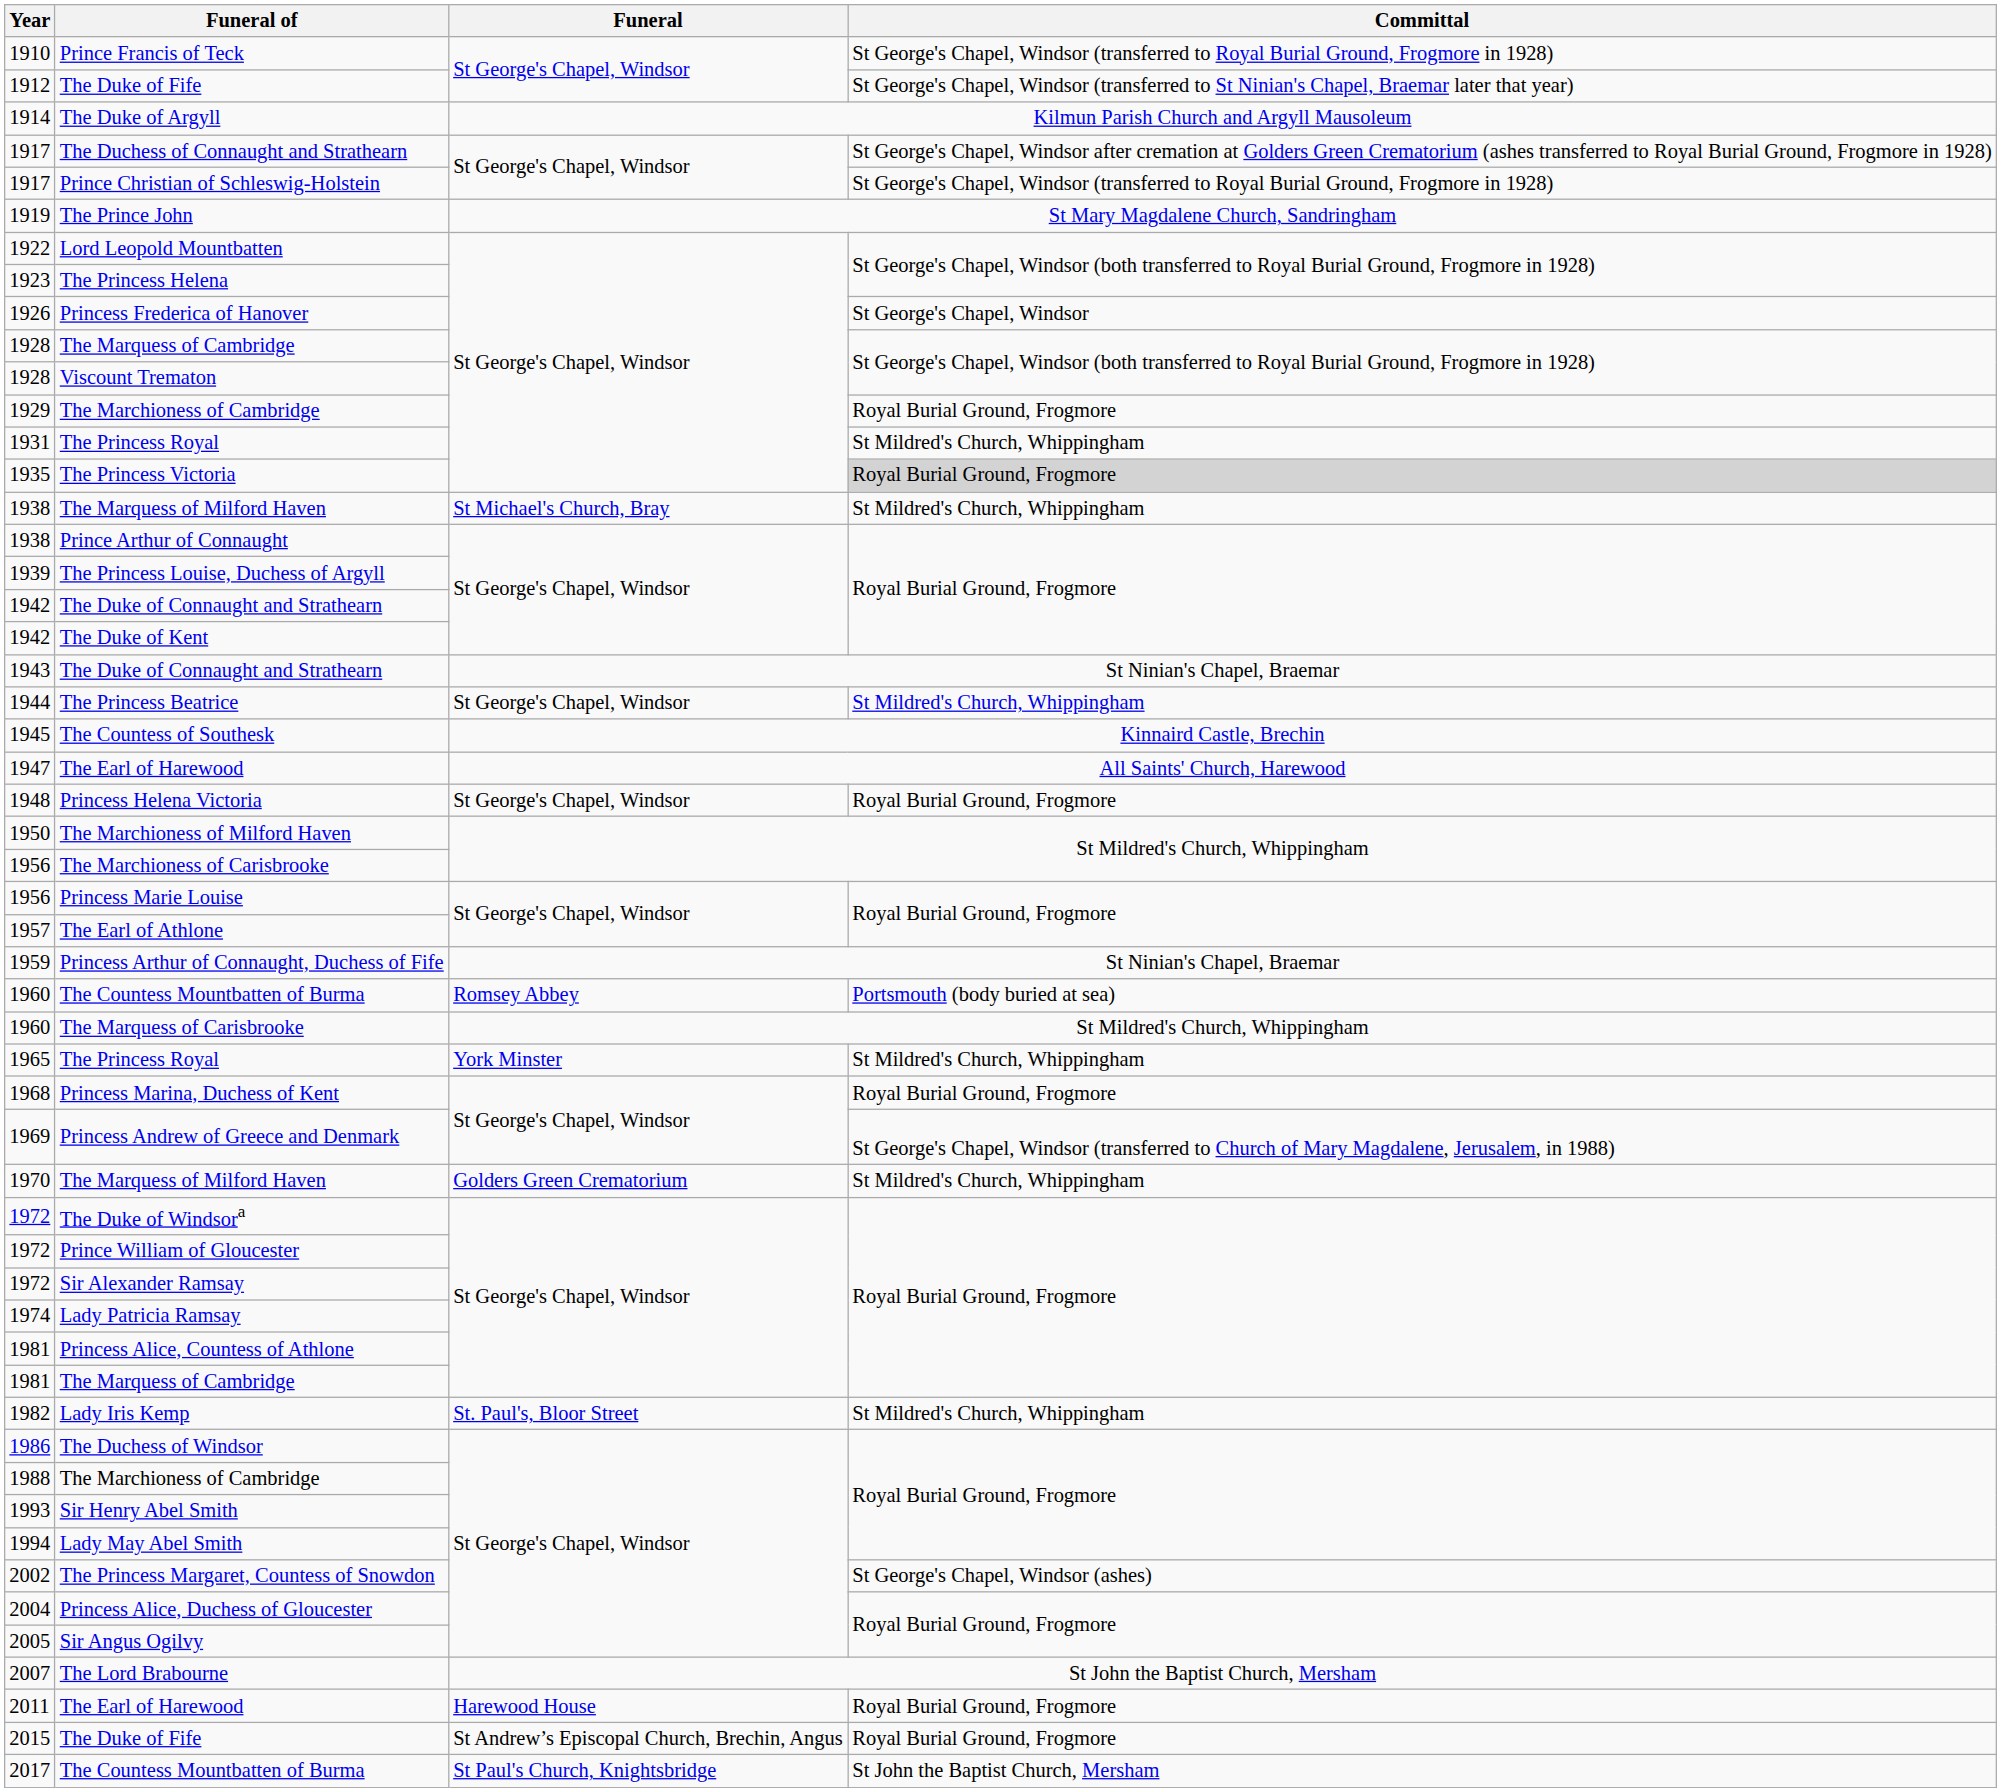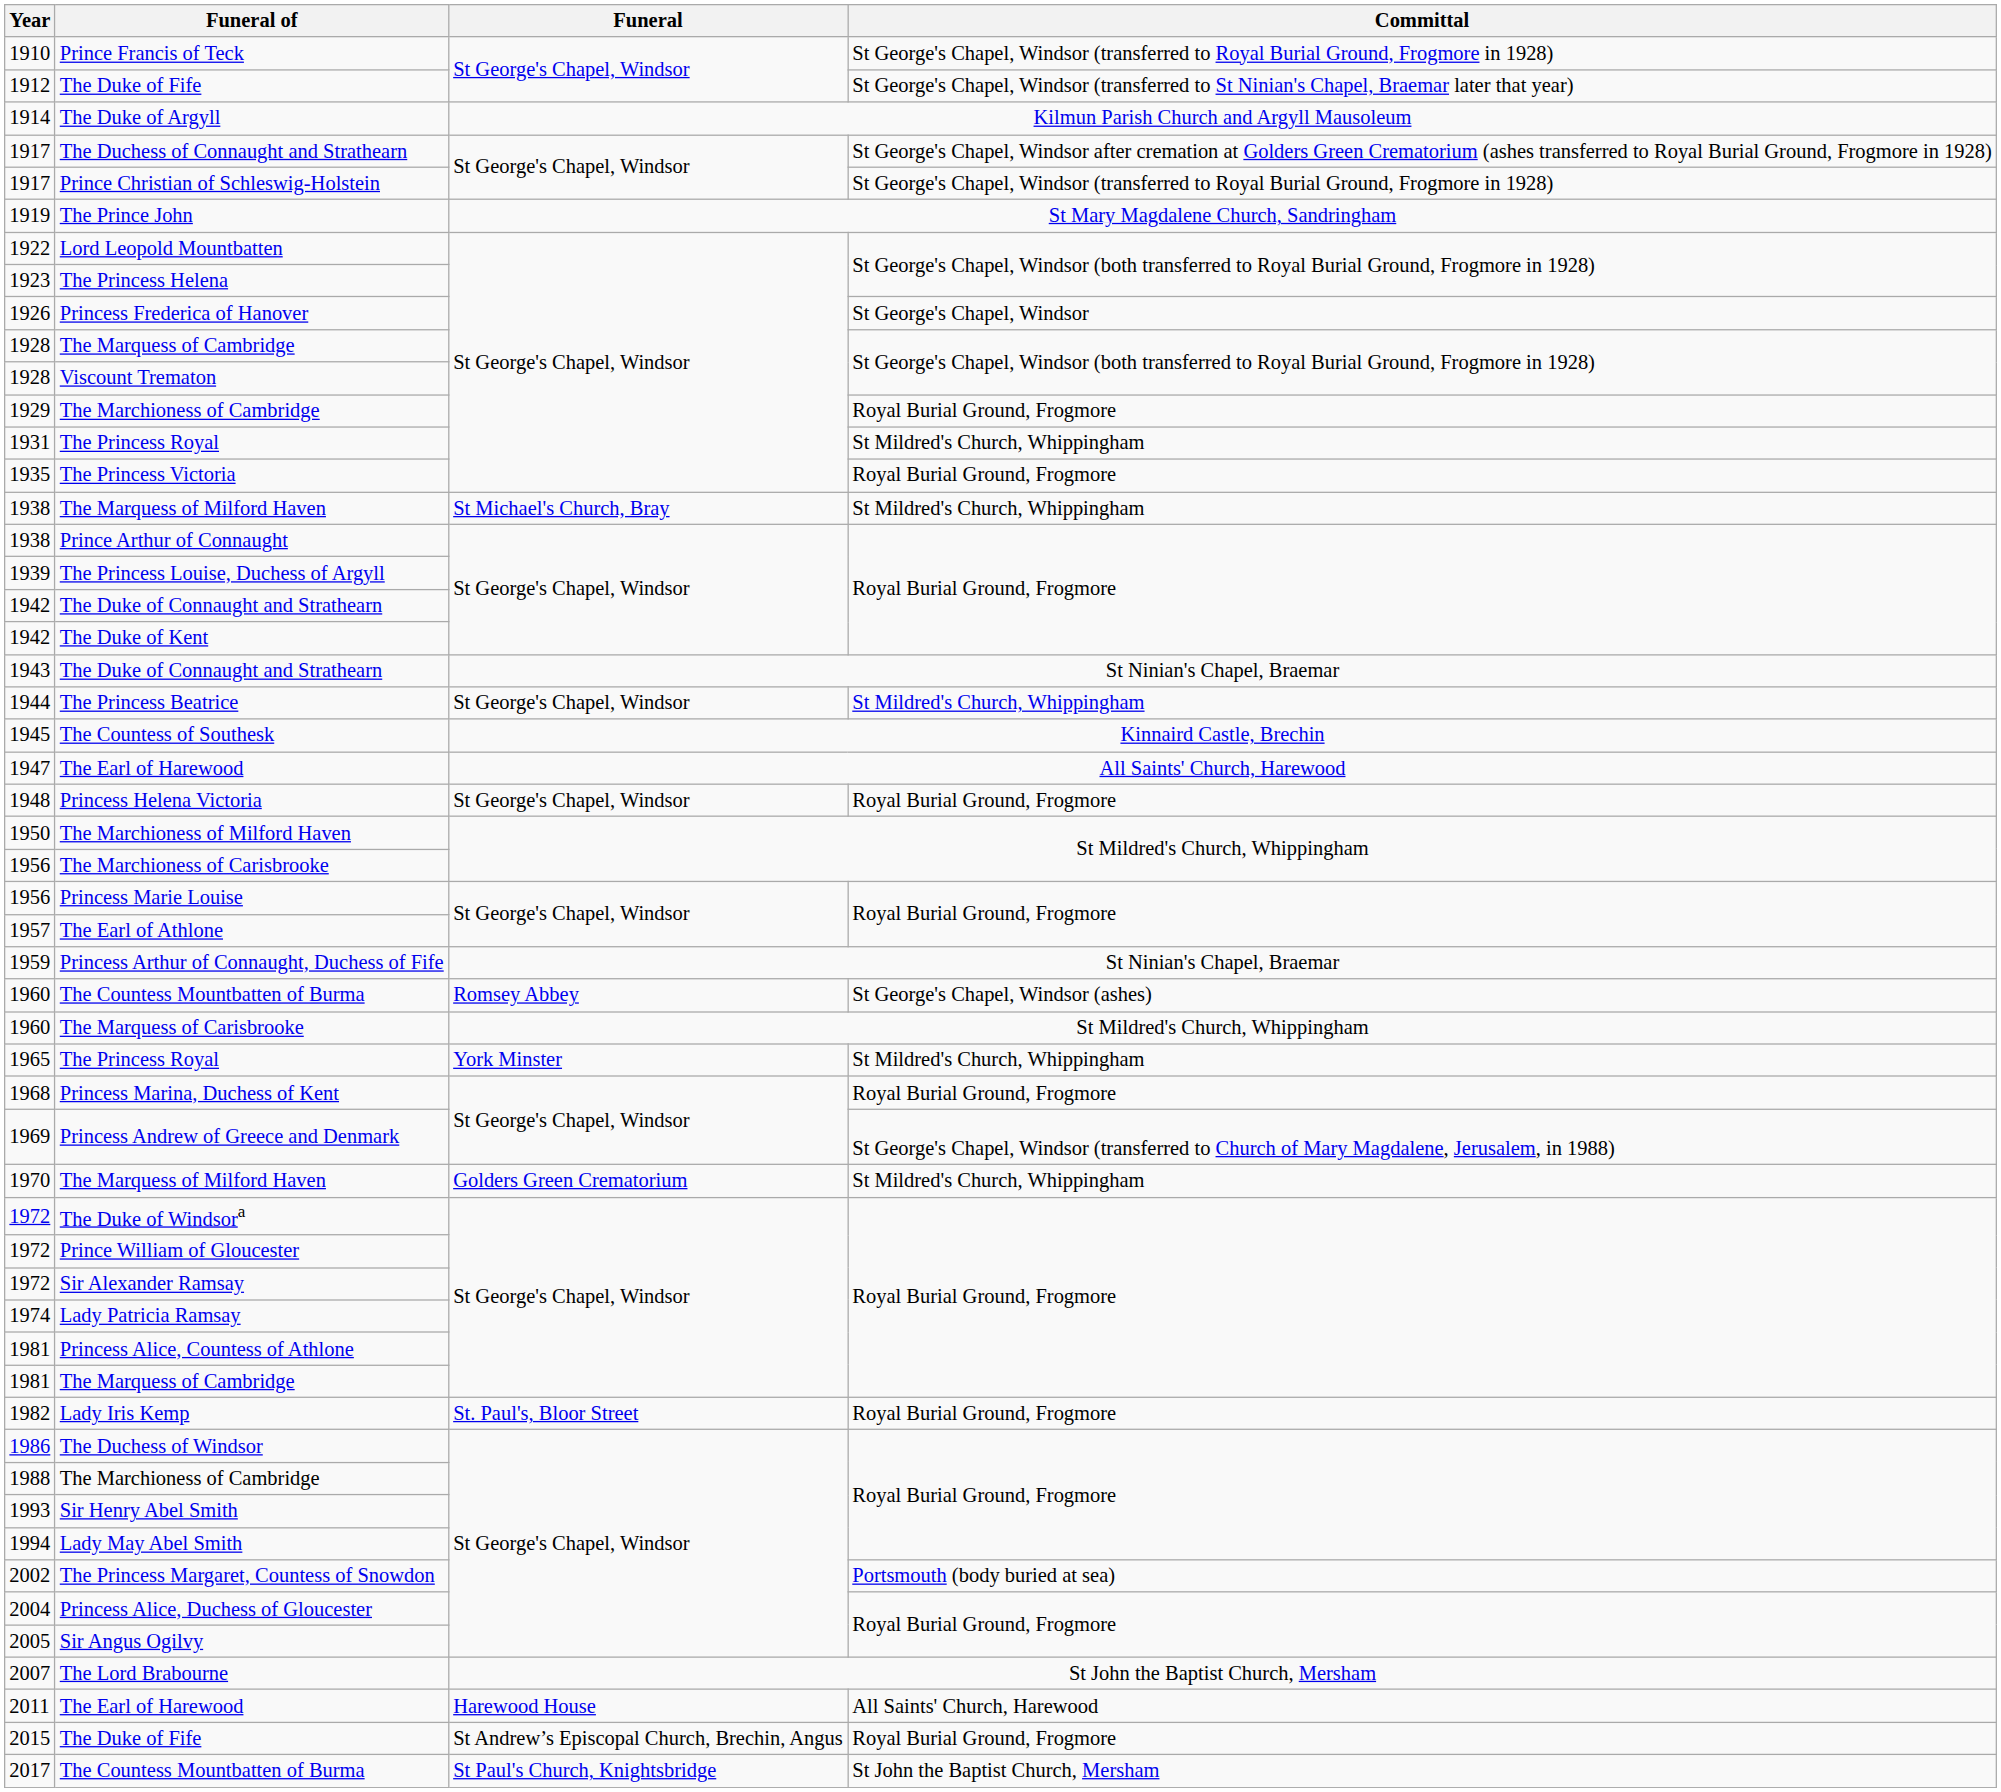(984, 475) lightgrey background -> (984, 475) no background
(984, 995) Portsmouth (body buried at sea) -> (1002, 995) St George's Chapel, Windsor (ashes)
(998, 1413) St Mildred's Church, Whippingham -> (984, 1413) Royal Burial Ground, Frogmore
(1002, 1575) St George's Chapel, Windsor (ashes) -> (984, 1575) Portsmouth (body buried at sea)
(984, 1705) Royal Burial Ground, Frogmore -> (975, 1705) All Saints' Church, Harewood
